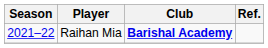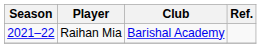(180, 33) bold -> (176, 33) normal
